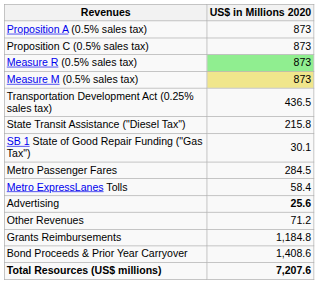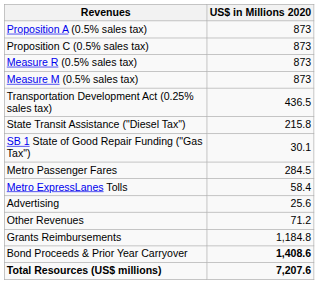(302, 63) lightgreen background -> (302, 63) no background
(302, 79) khaki background -> (302, 79) no background
(301, 204) bold -> (301, 204) normal
(294, 254) normal -> (294, 254) bold
